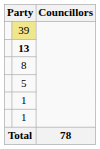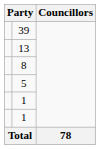(24, 30) khaki background -> (24, 30) no background
(24, 48) bold -> (24, 48) normal
